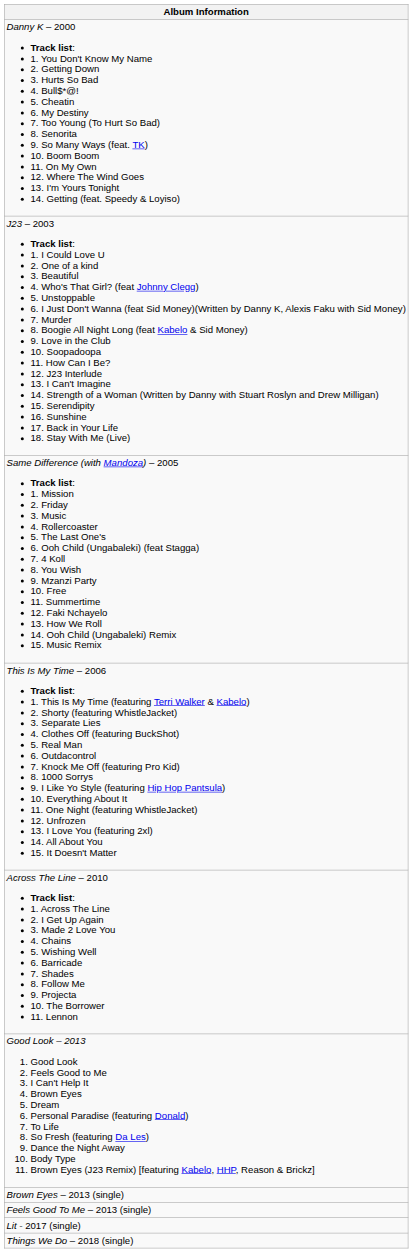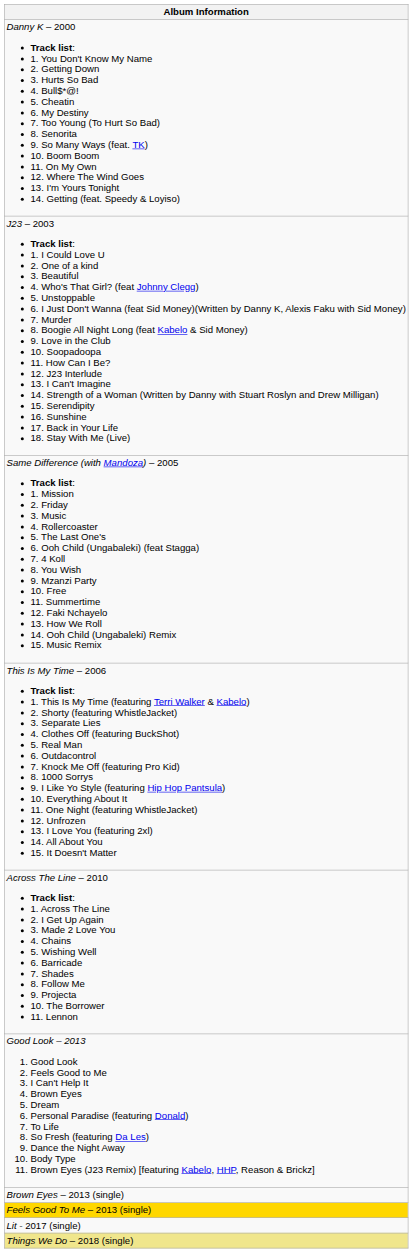(79, 1210) no background -> (79, 1210) gold background
(70, 1240) no background -> (70, 1240) khaki background
